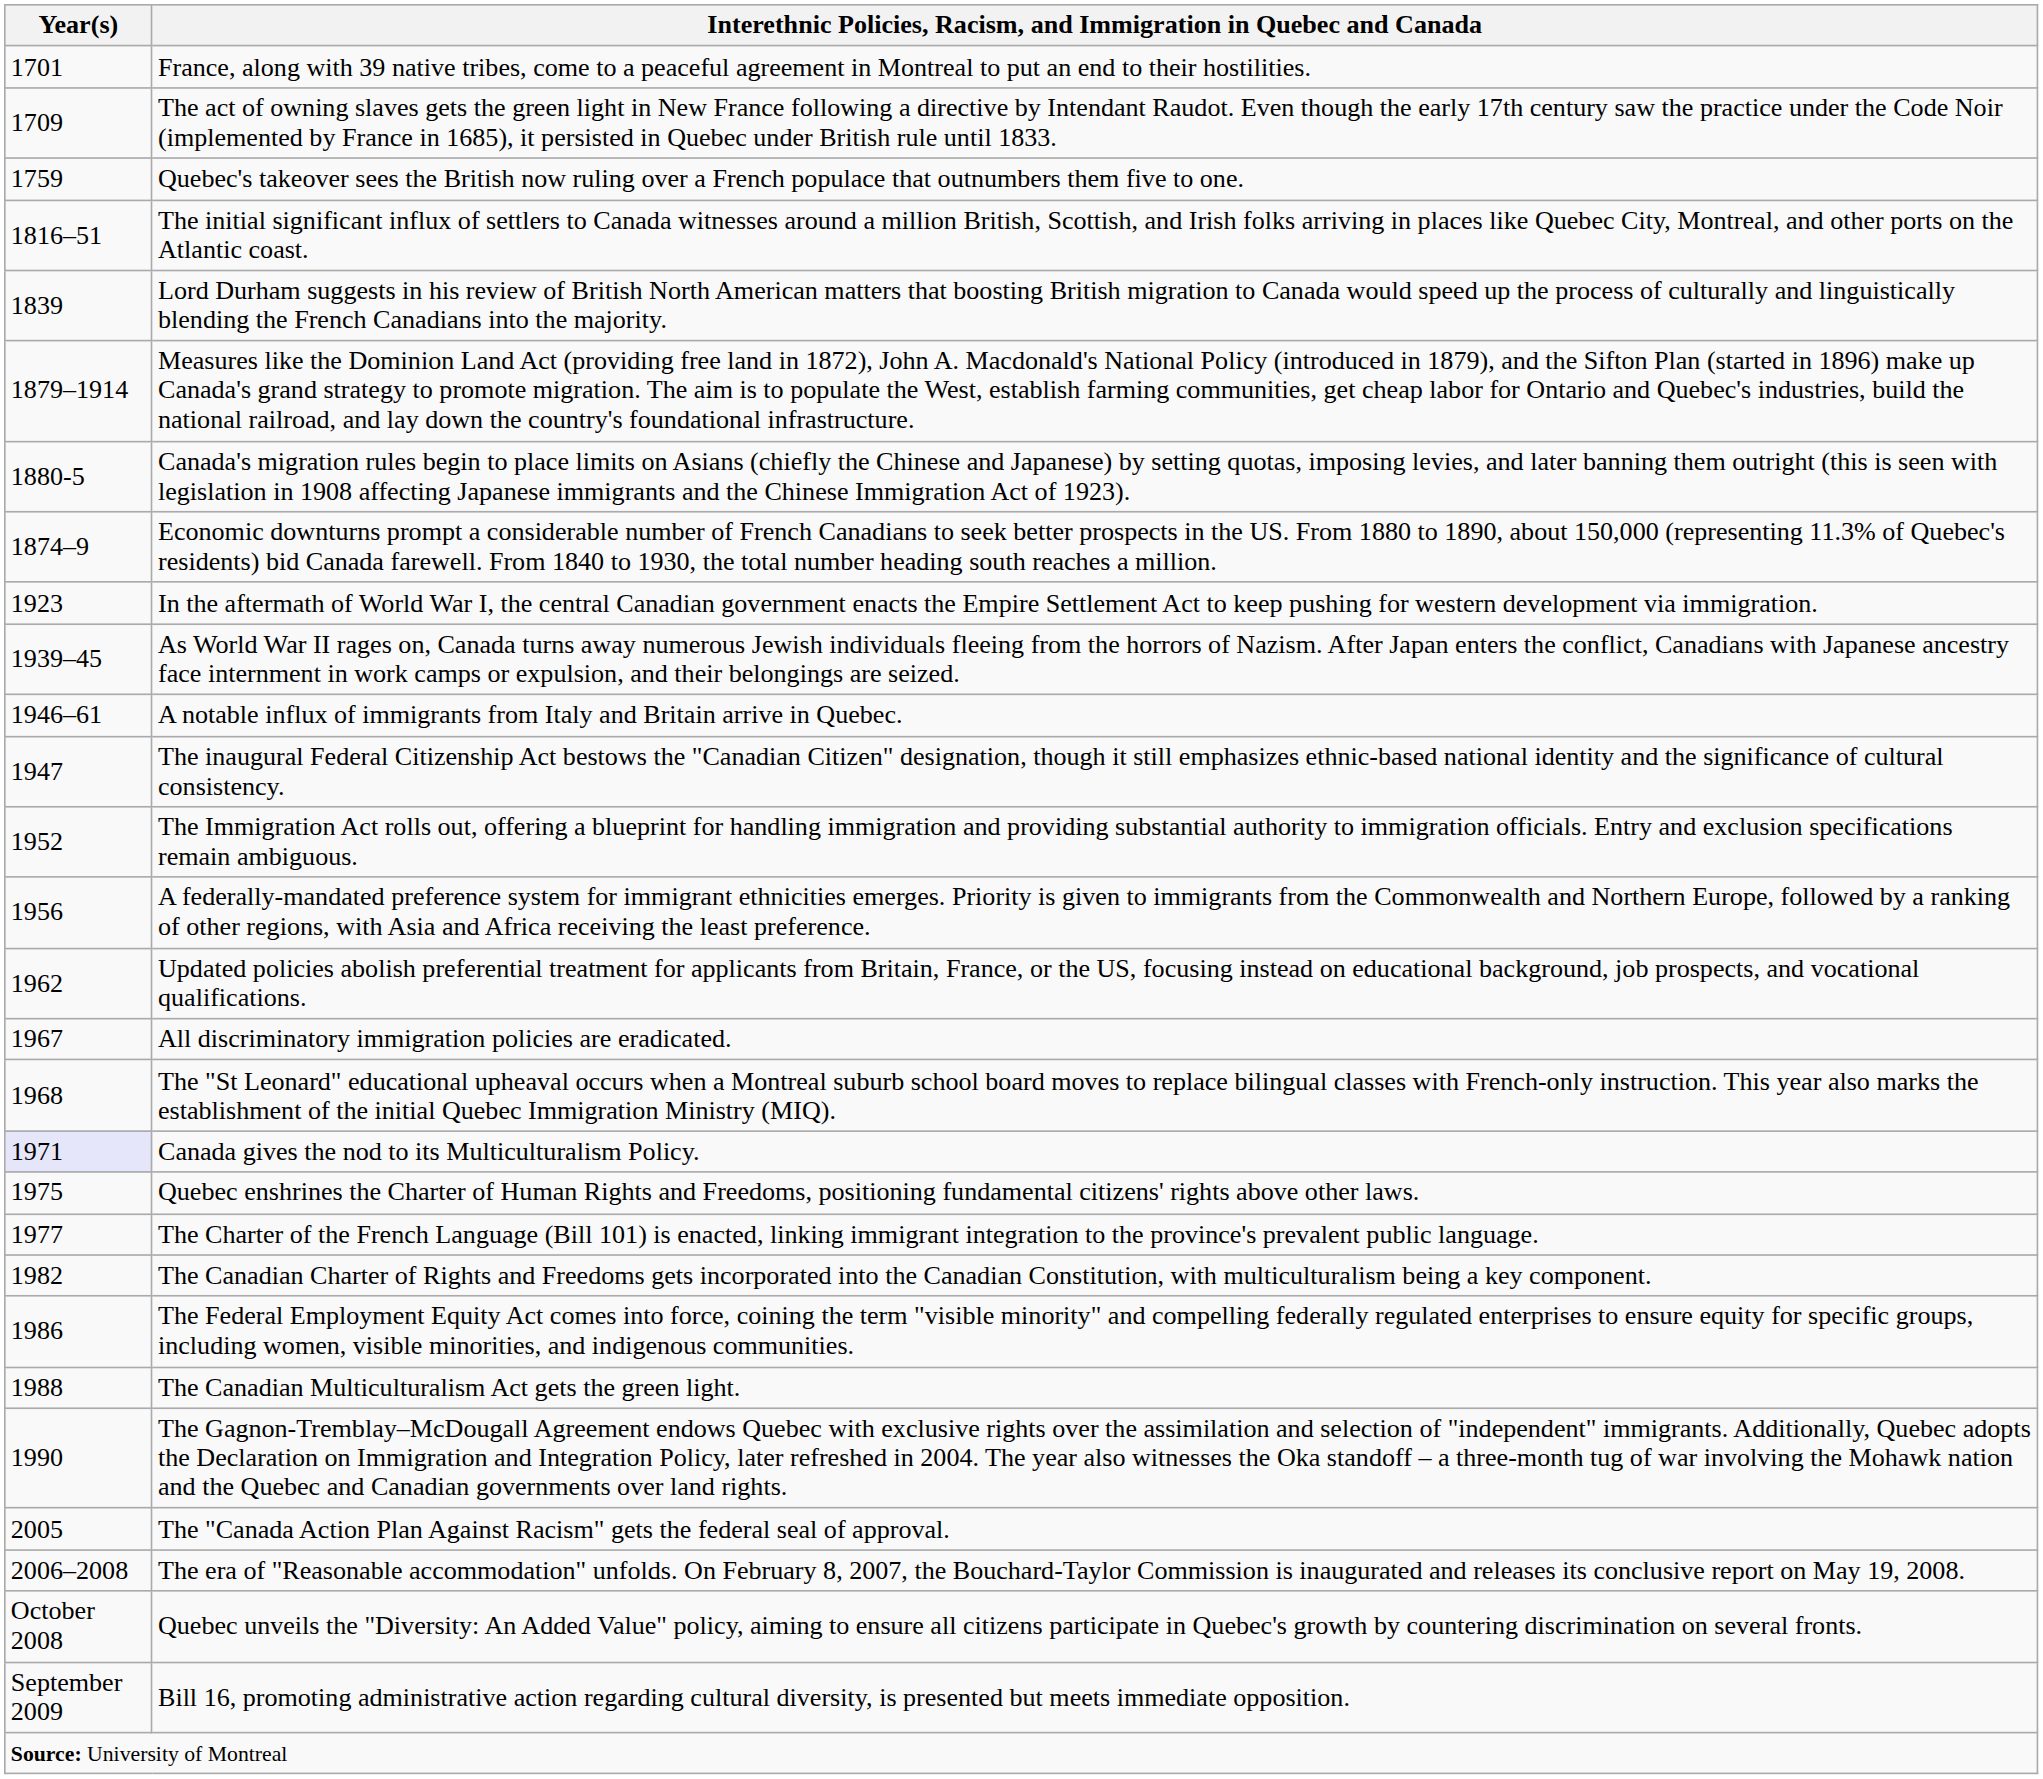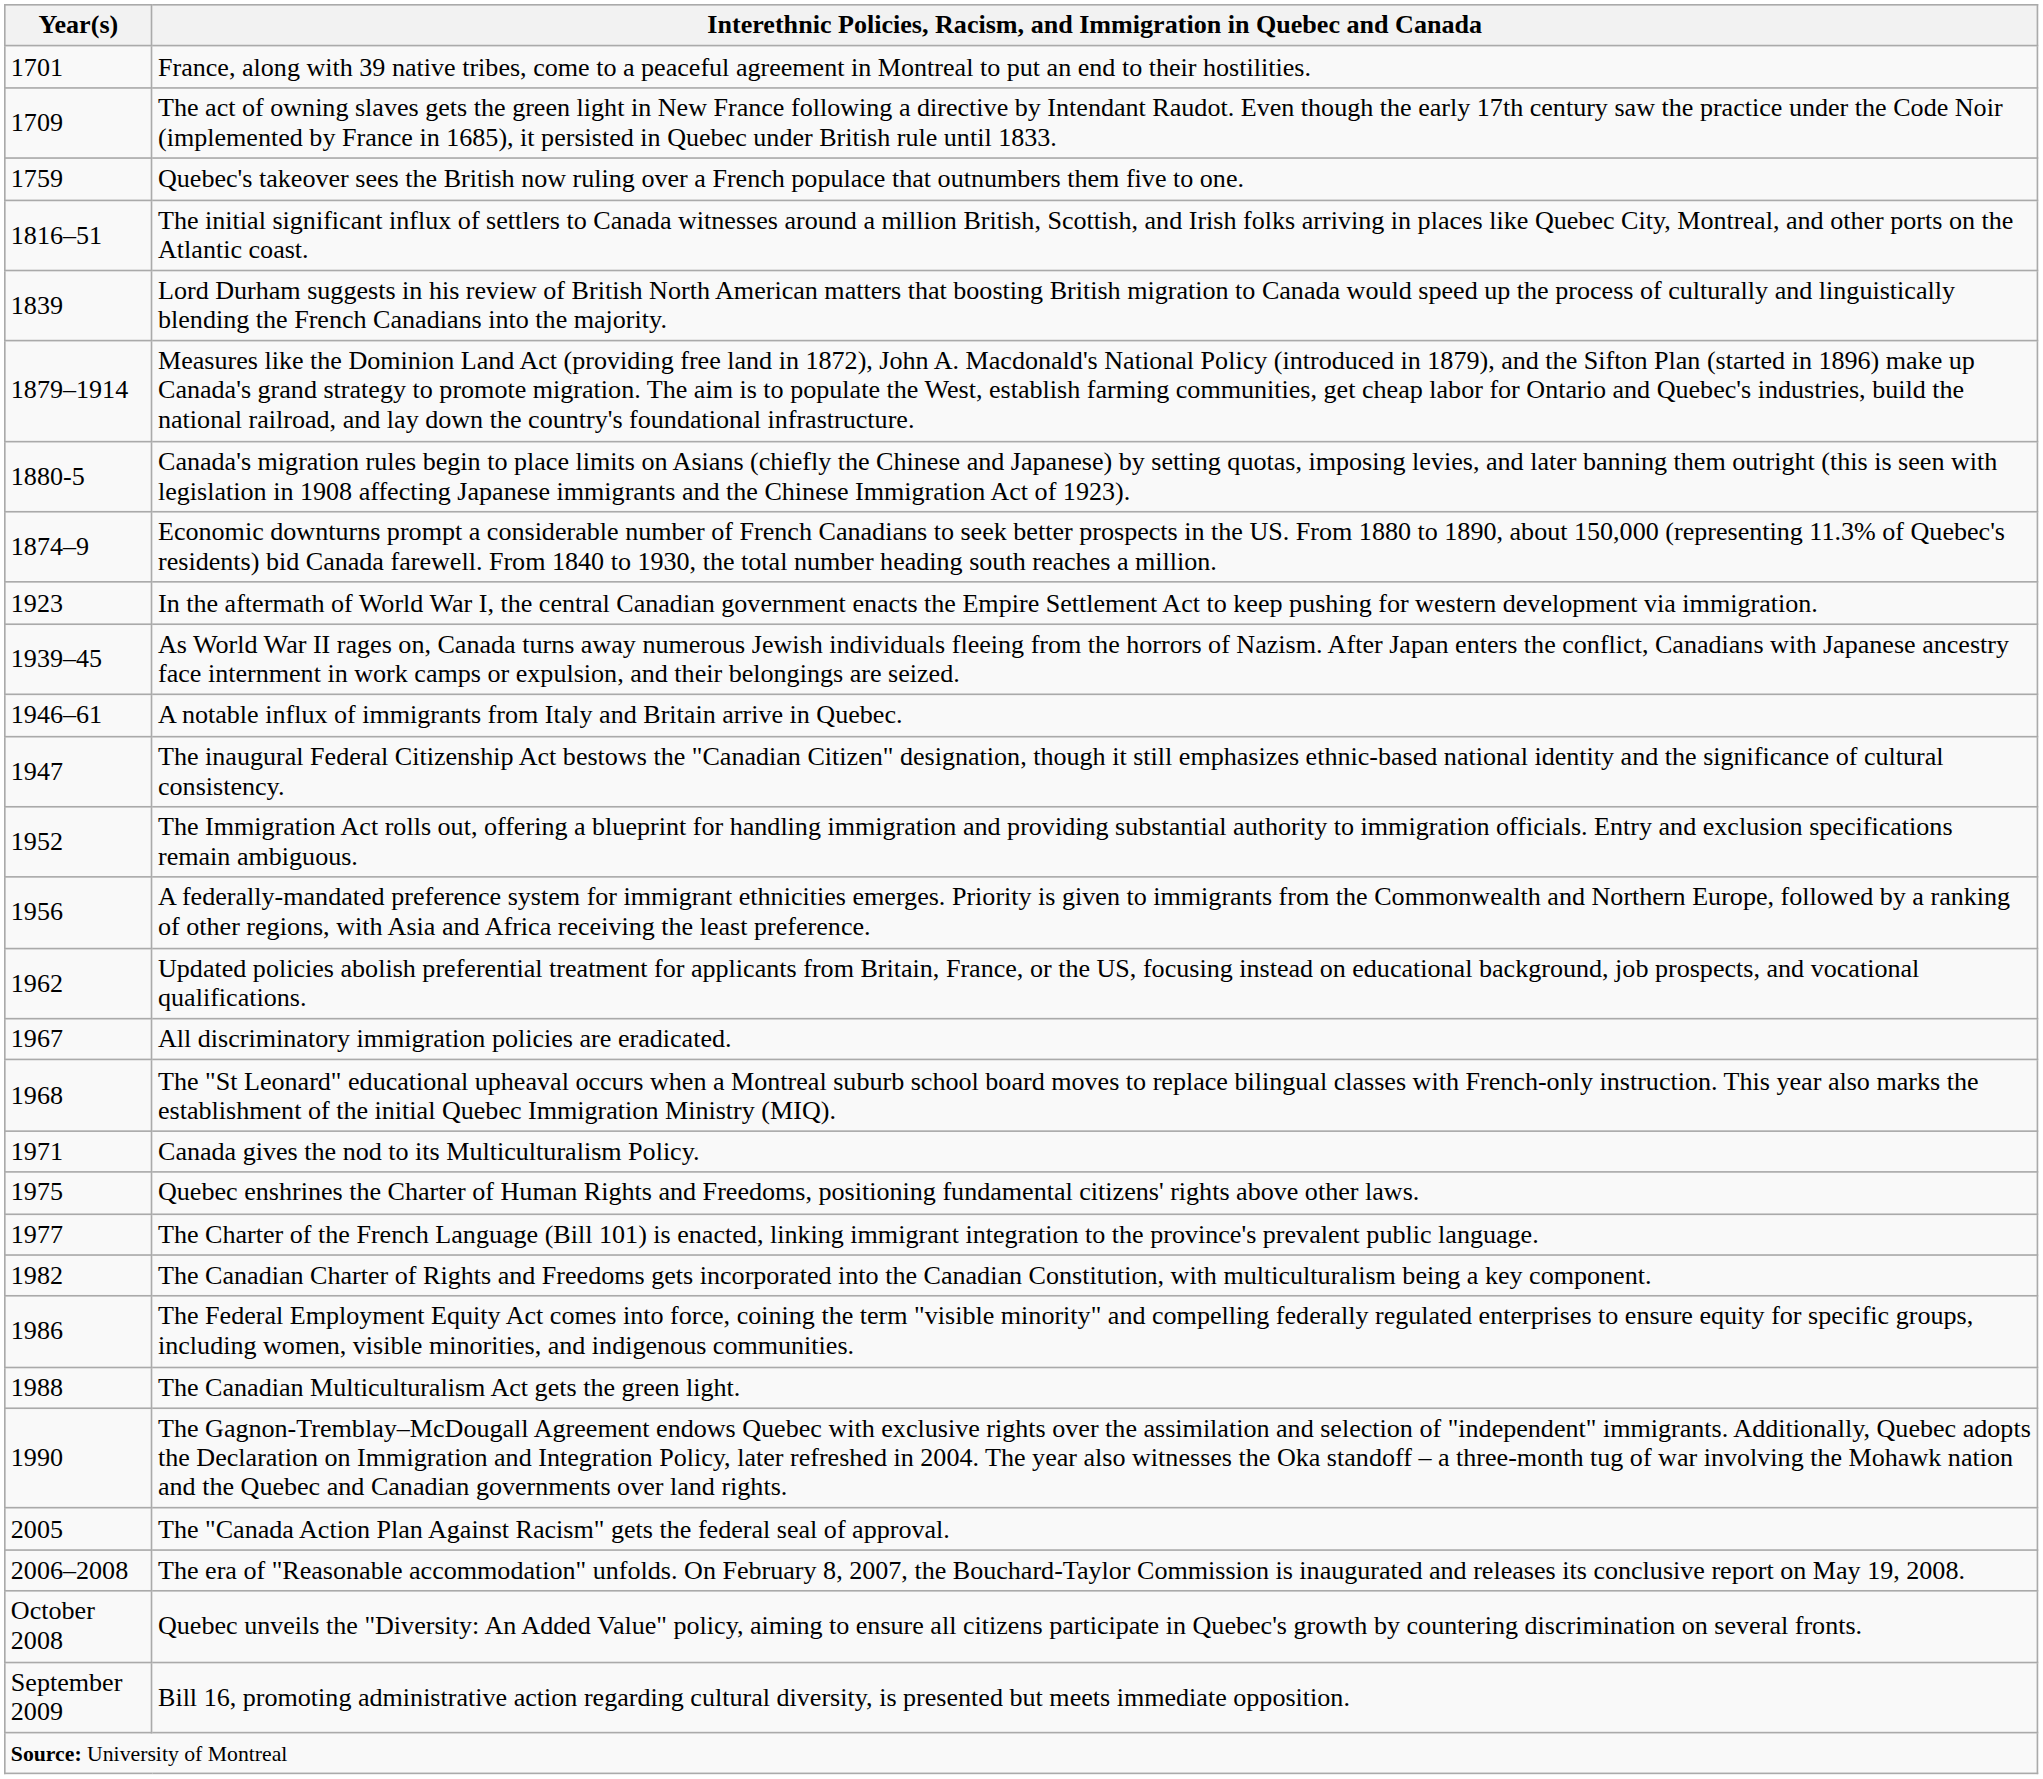(37, 1151) lavender background -> (37, 1151) no background
